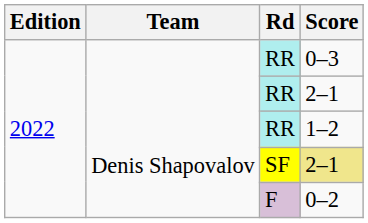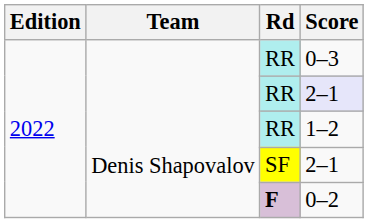(322, 93) no background -> (322, 93) lavender background
(322, 164) khaki background -> (322, 164) no background
(271, 199) normal -> (272, 199) bold
